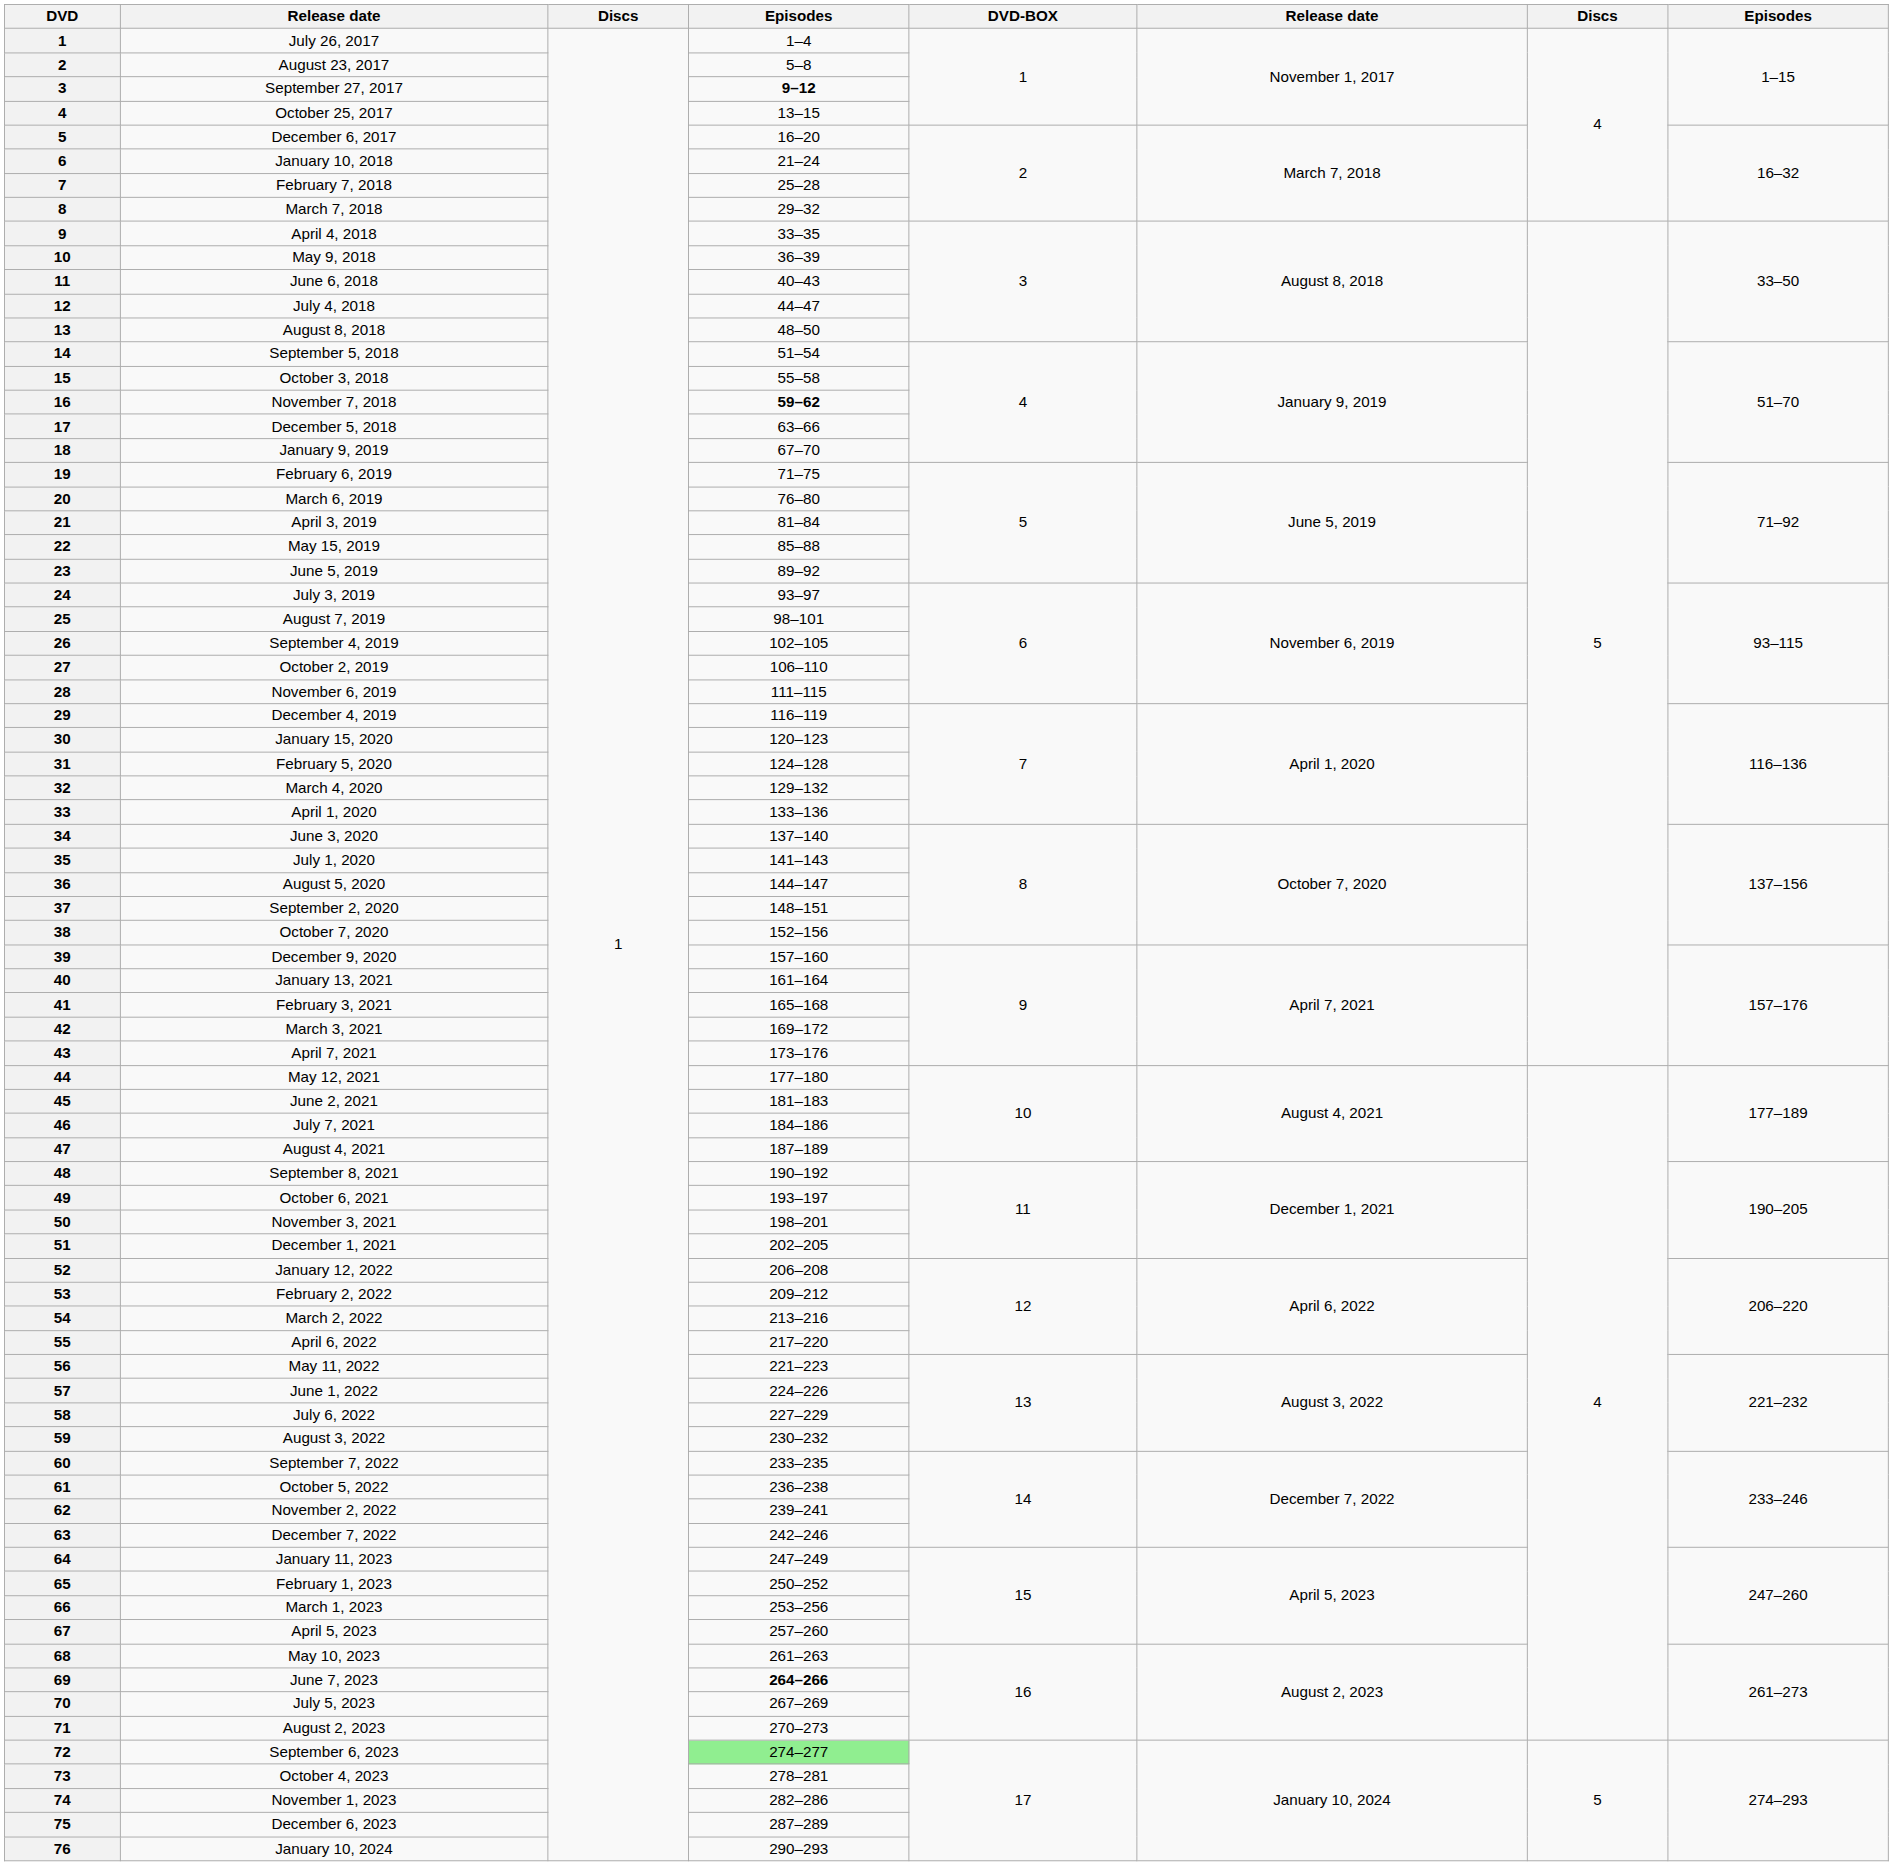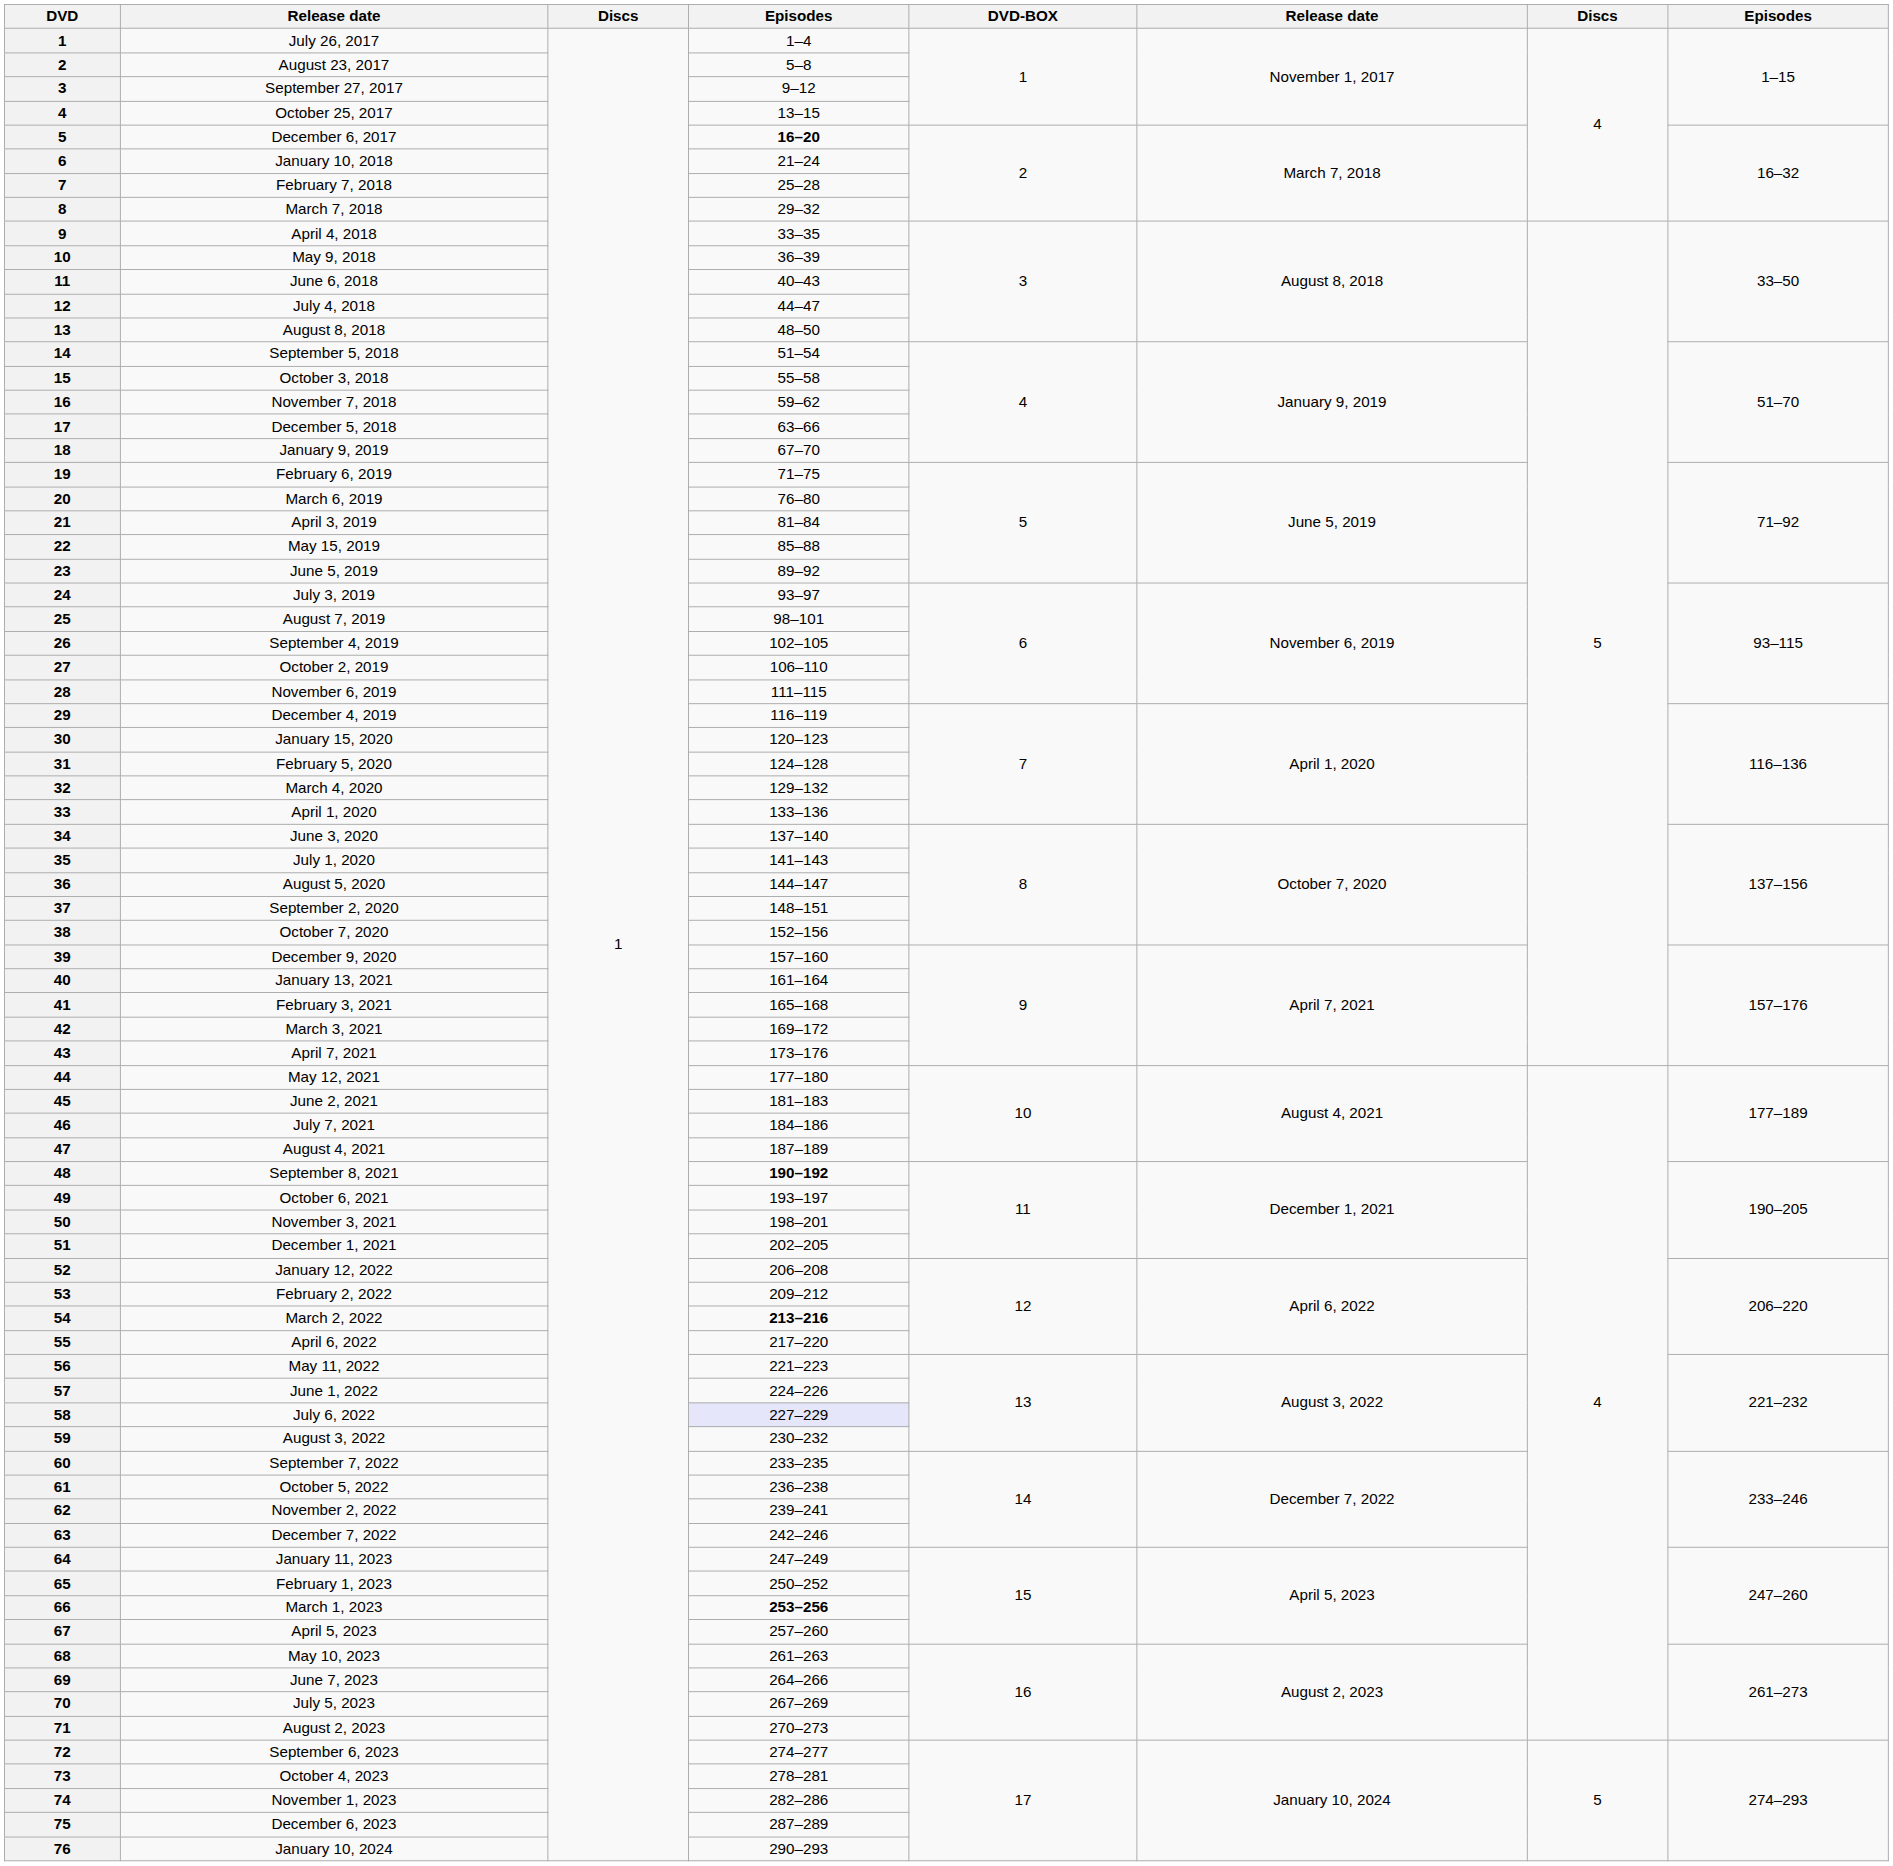(799, 88) bold -> (799, 88) normal
(799, 137) normal -> (799, 137) bold
(799, 402) bold -> (799, 402) normal
(799, 1173) normal -> (799, 1173) bold
(799, 1318) normal -> (799, 1318) bold
(799, 1414) no background -> (799, 1414) lavender background
(799, 1607) normal -> (799, 1607) bold
(799, 1679) bold -> (799, 1679) normal
(799, 1752) lightgreen background -> (799, 1752) no background
